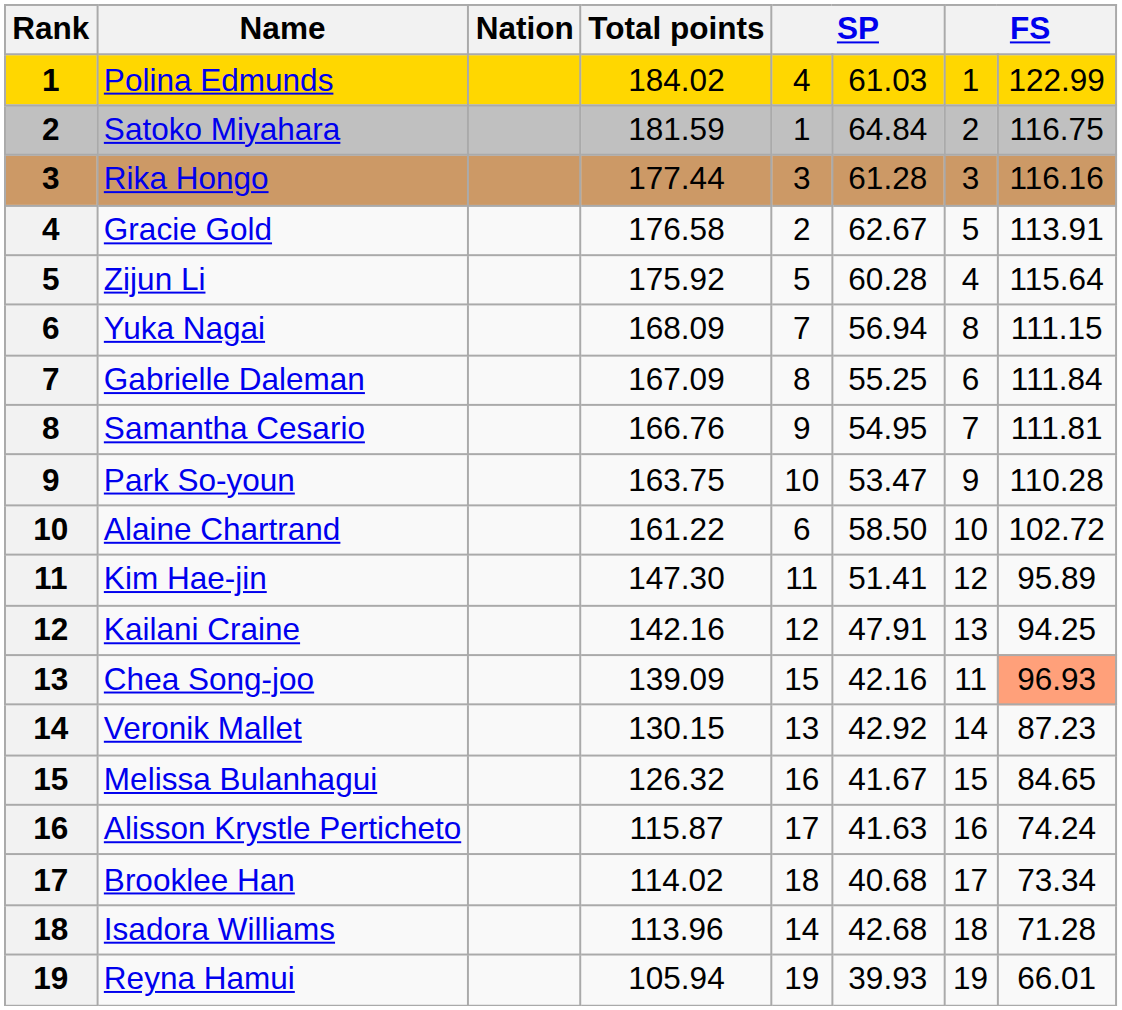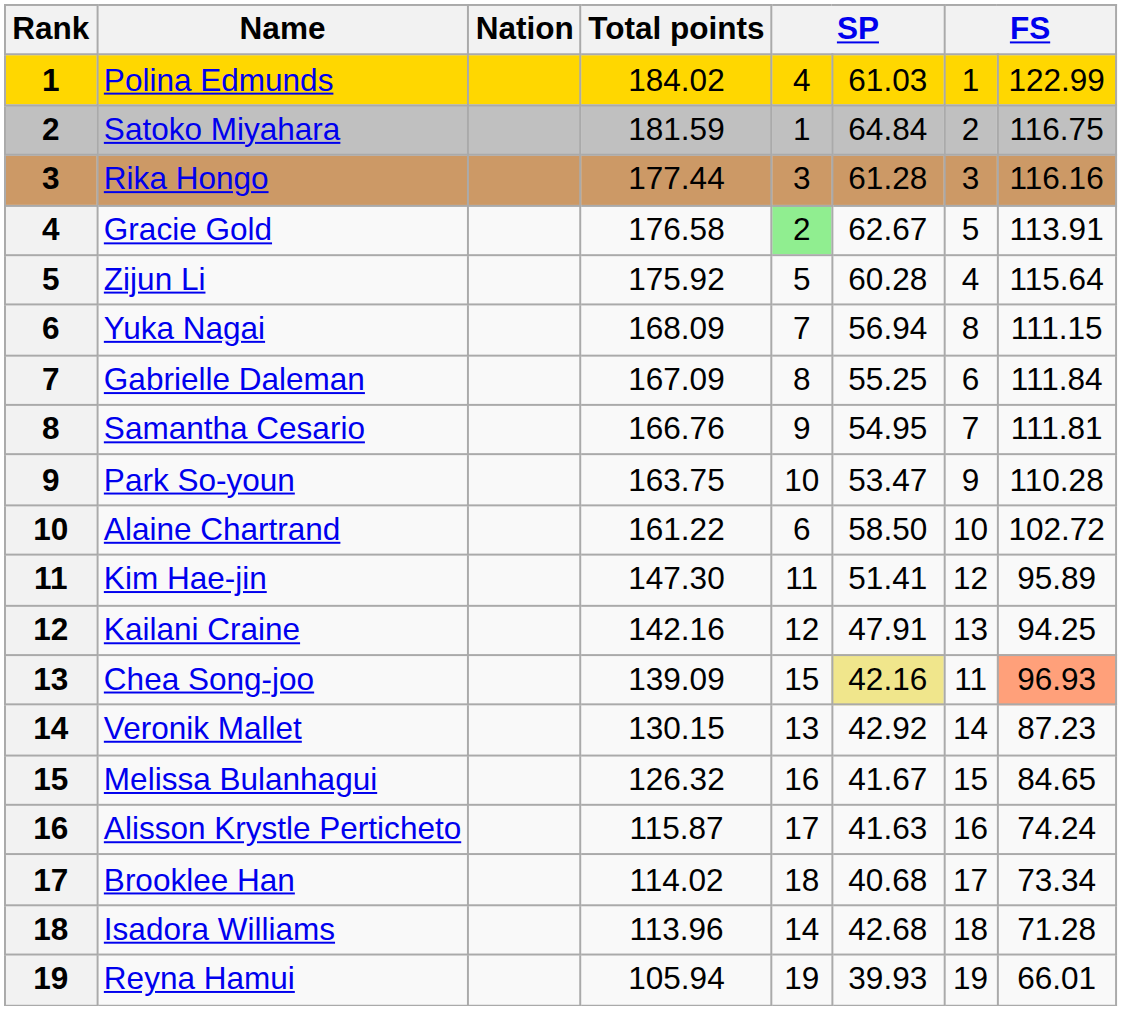(802, 229) no background -> (802, 229) lightgreen background
(888, 679) no background -> (888, 679) khaki background
